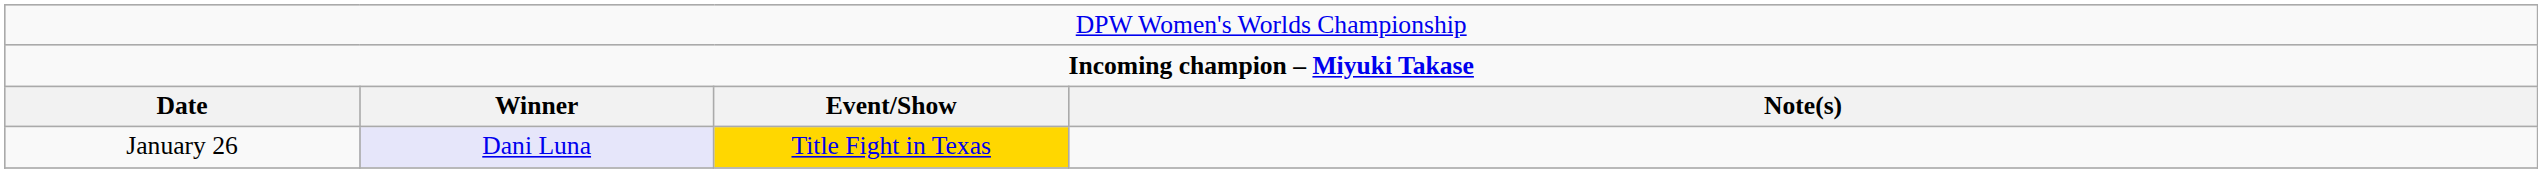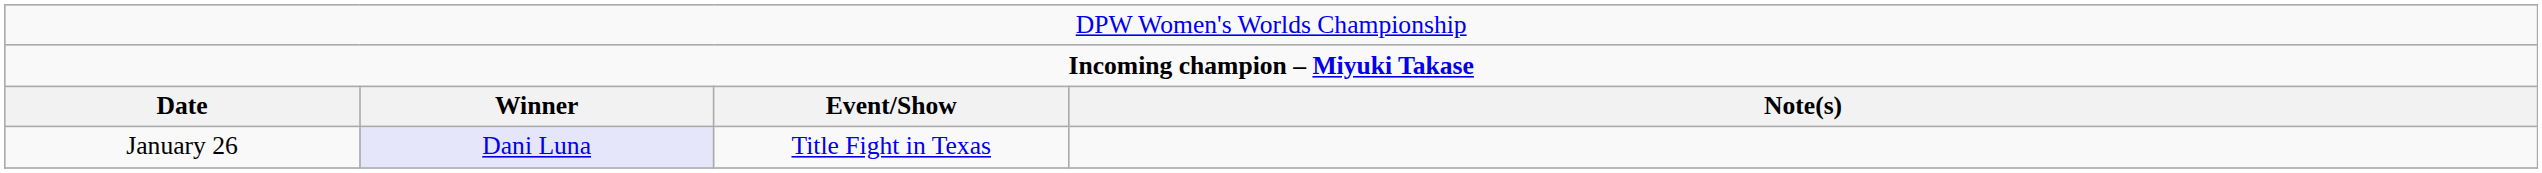(891, 146) gold background -> (891, 146) no background
